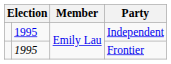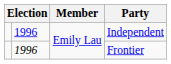(26, 31) 1995 -> (26, 31) 1996
(26, 50) 1995 -> (26, 50) 1996
